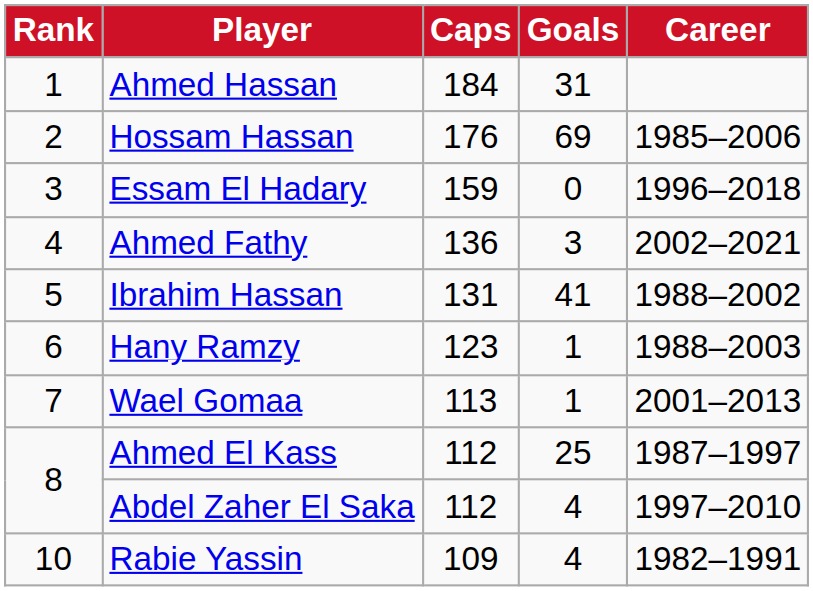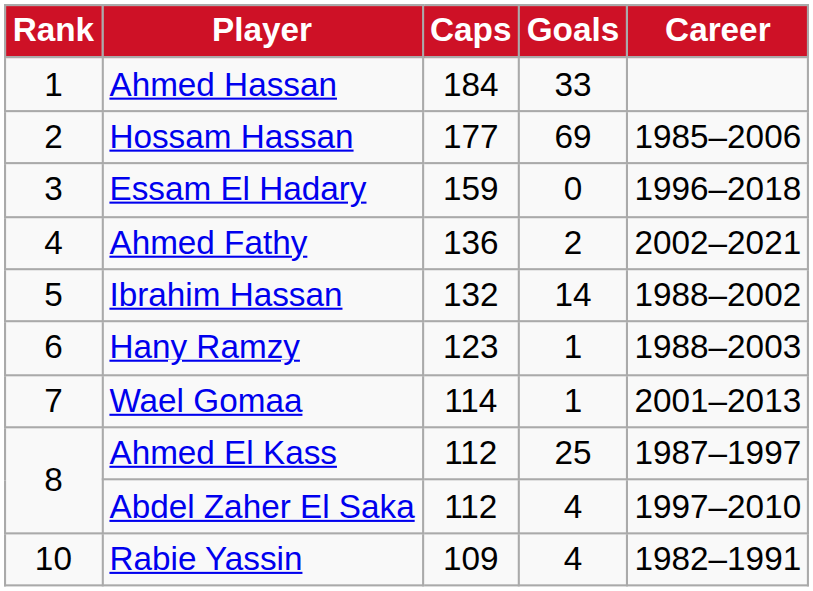(573, 83) 31 -> (573, 83) 33
(471, 136) 176 -> (471, 136) 177
(573, 242) 3 -> (573, 242) 2
(471, 294) 131 -> (471, 294) 132
(573, 294) 41 -> (573, 294) 14
(471, 400) 113 -> (471, 400) 114
